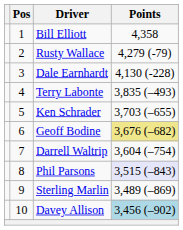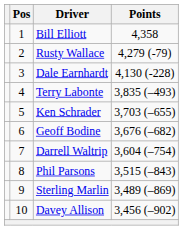(145, 131) khaki background -> (145, 131) no background
(145, 170) lavender background -> (145, 170) no background
(145, 209) lightblue background -> (145, 209) no background
